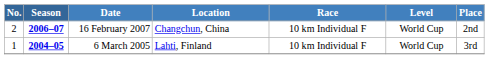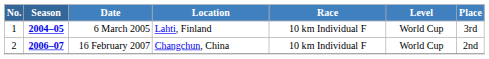rows swapped: (122, 46) <-> (114, 29)
